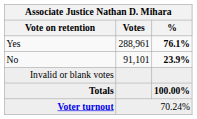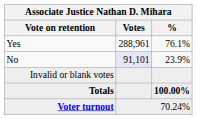(177, 44) bold -> (178, 44) normal
(136, 59) no background -> (136, 59) lavender background
(177, 59) bold -> (178, 59) normal
